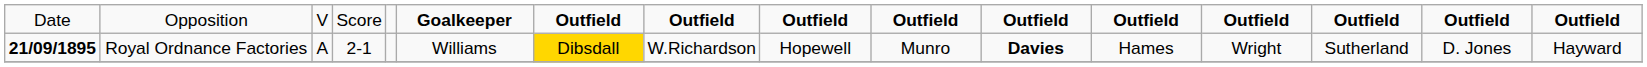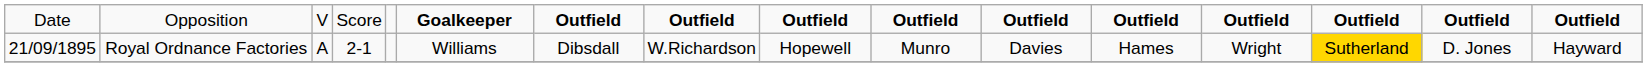(52, 48) bold -> (52, 48) normal
(588, 48) gold background -> (588, 48) no background
(1036, 48) bold -> (1036, 48) normal
(1367, 48) no background -> (1367, 48) gold background
